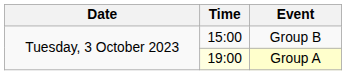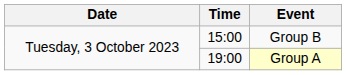(225, 59) lightyellow background -> (225, 59) no background
